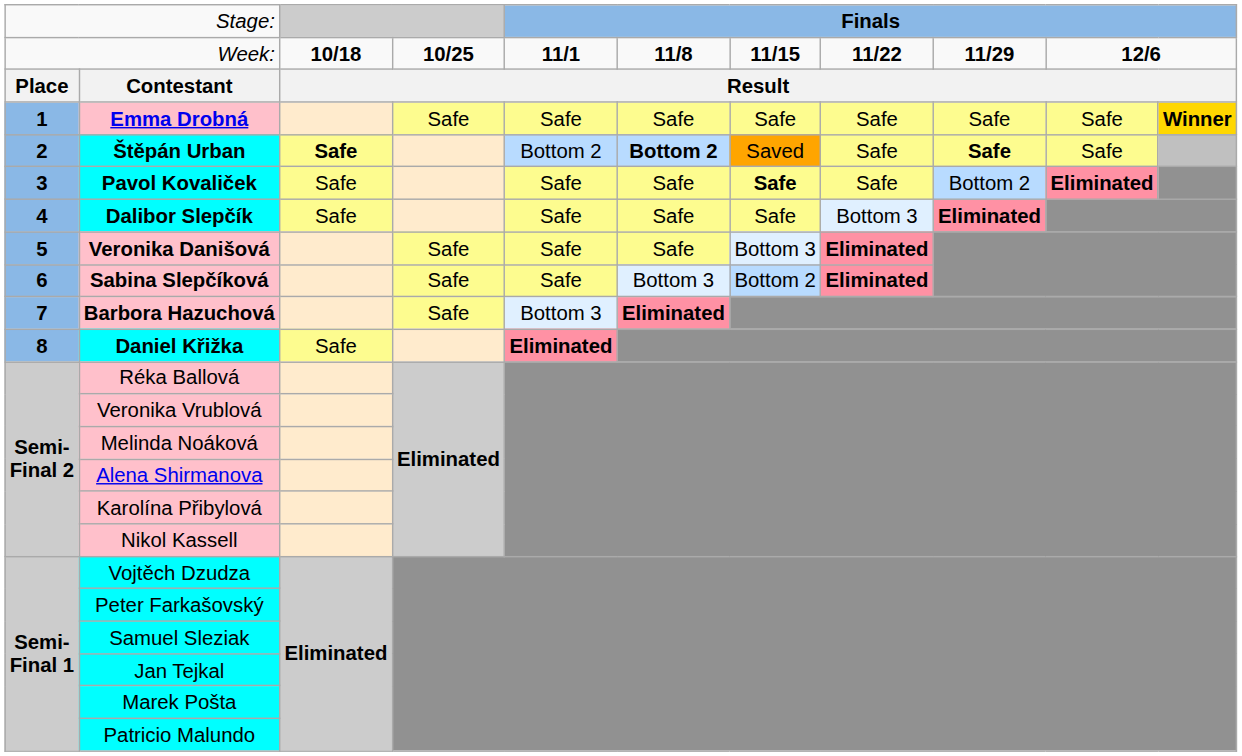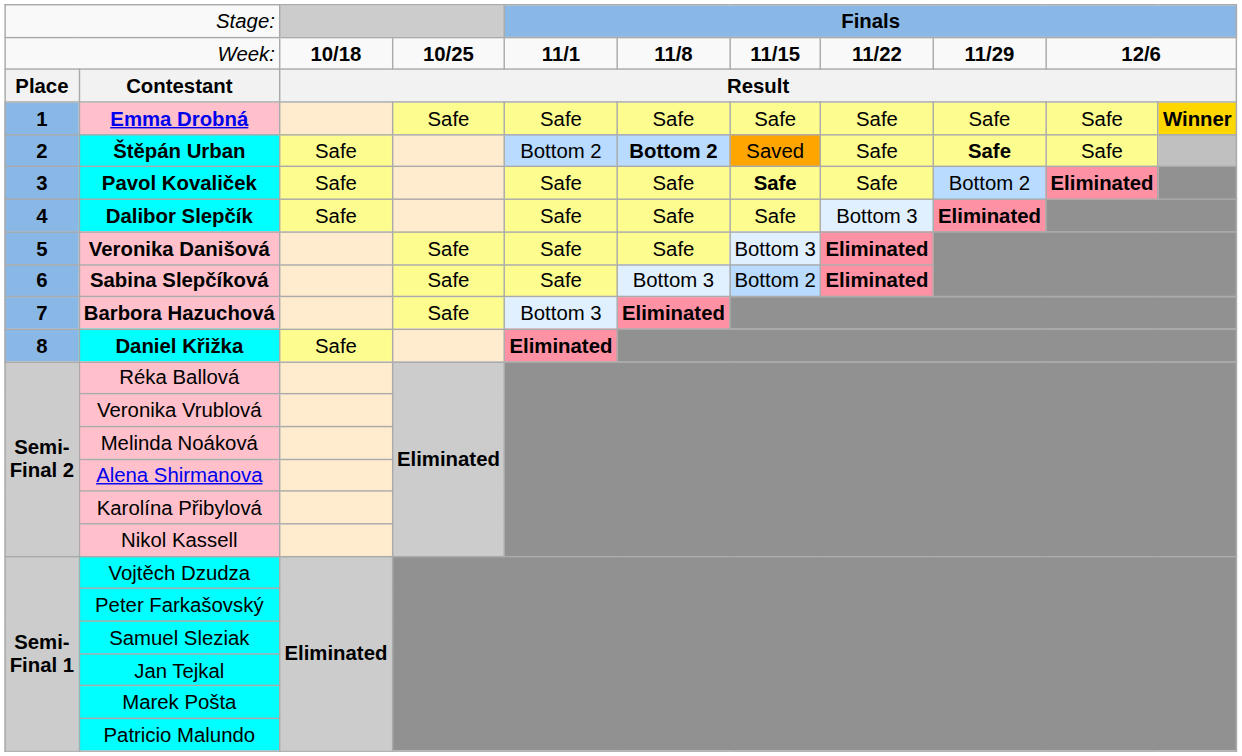(336, 151) bold -> (336, 151) normal
